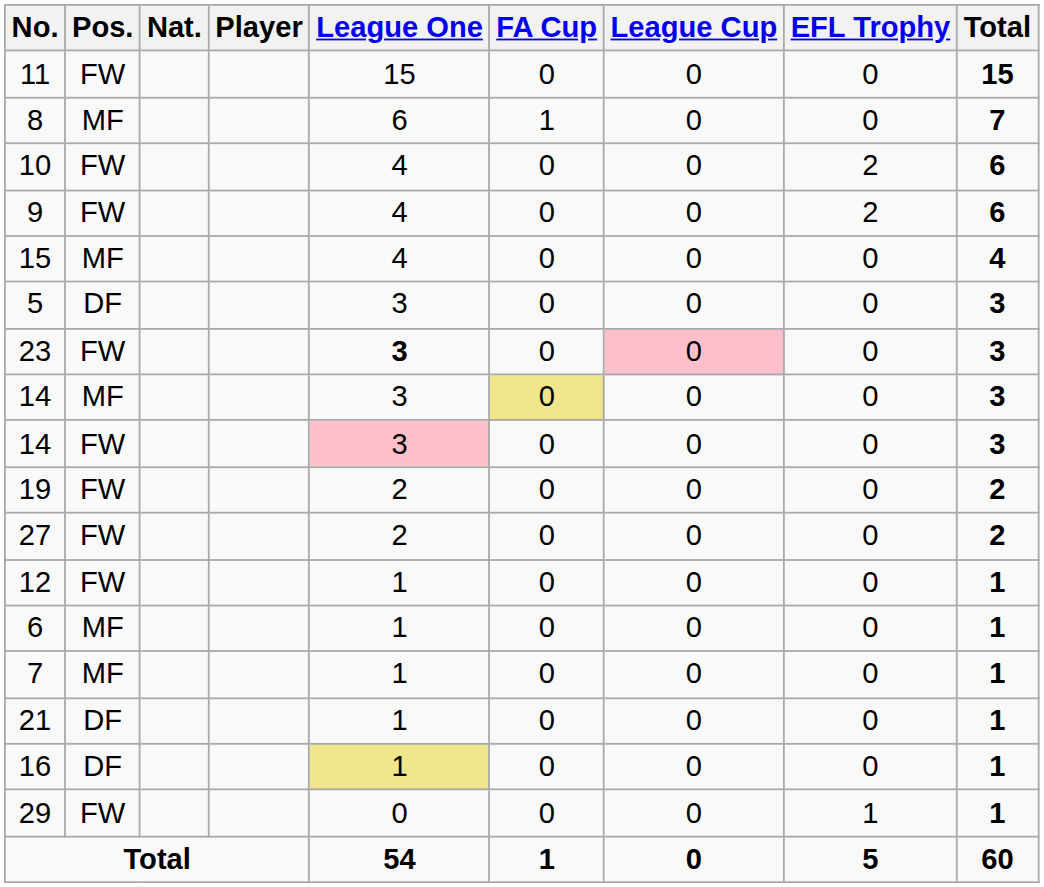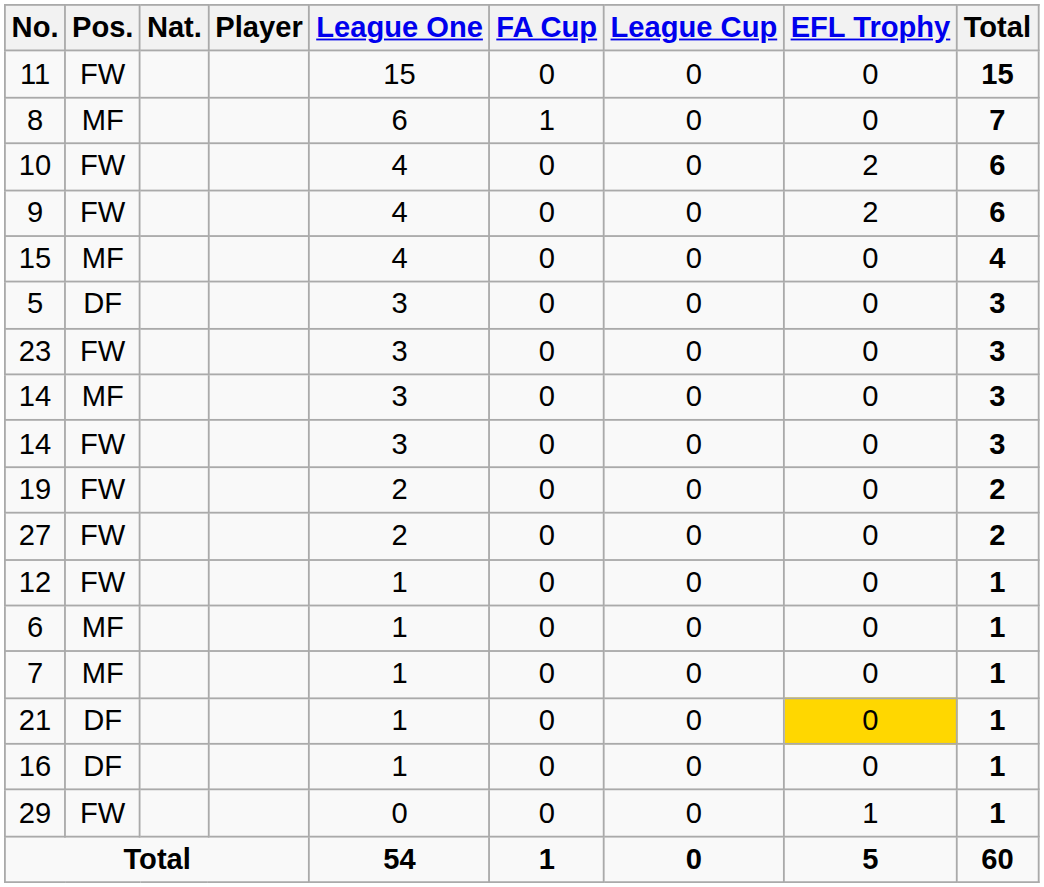(400, 350) bold -> (400, 350) normal
(694, 350) pink background -> (694, 350) no background
(547, 397) khaki background -> (547, 397) no background
(400, 443) pink background -> (400, 443) no background
(870, 720) no background -> (870, 720) gold background
(400, 766) khaki background -> (400, 766) no background
